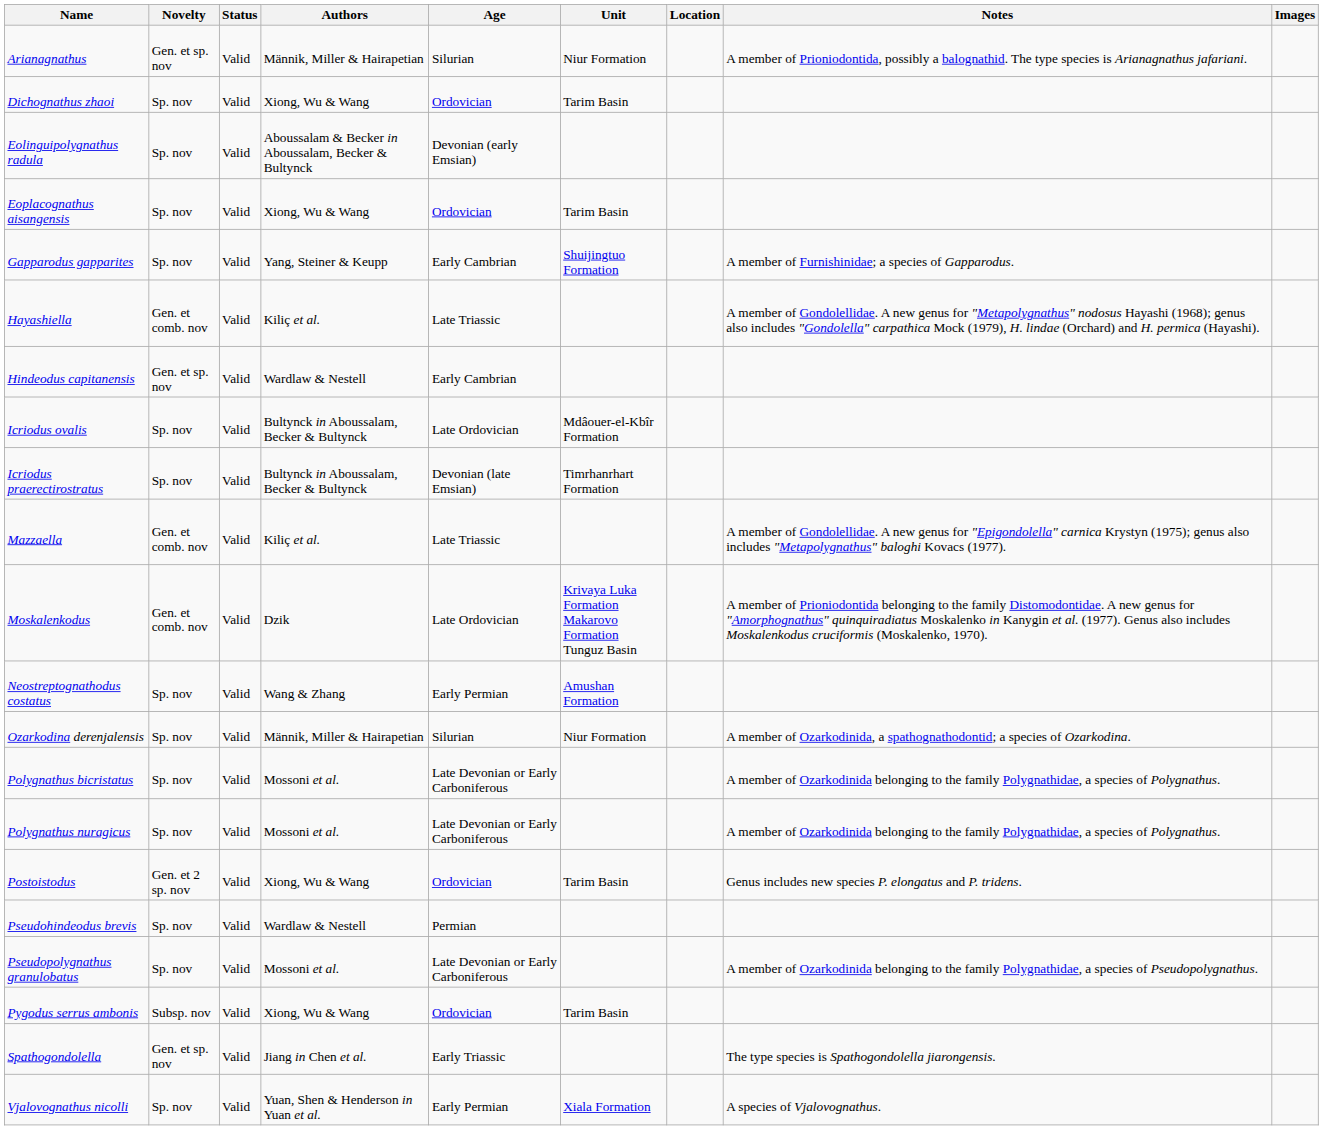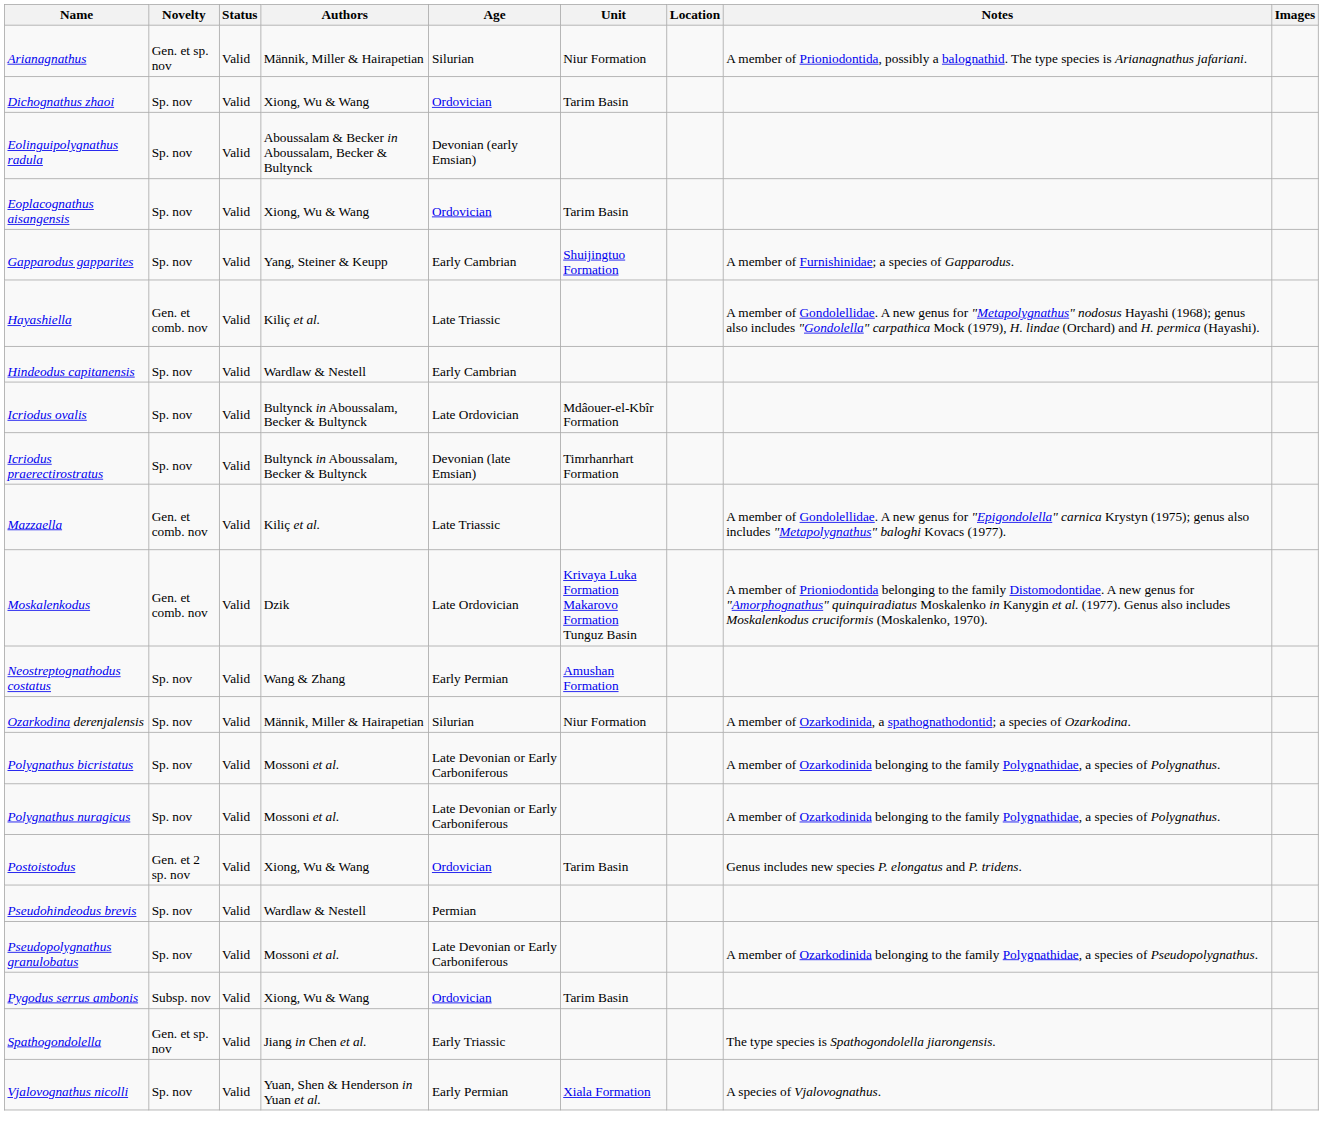(180, 379) Gen. et sp. nov -> (172, 371) Sp. nov
